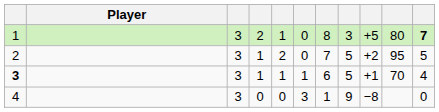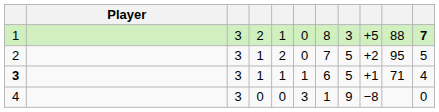(397, 35) 80 -> (397, 35) 88
(397, 76) 70 -> (397, 76) 71
